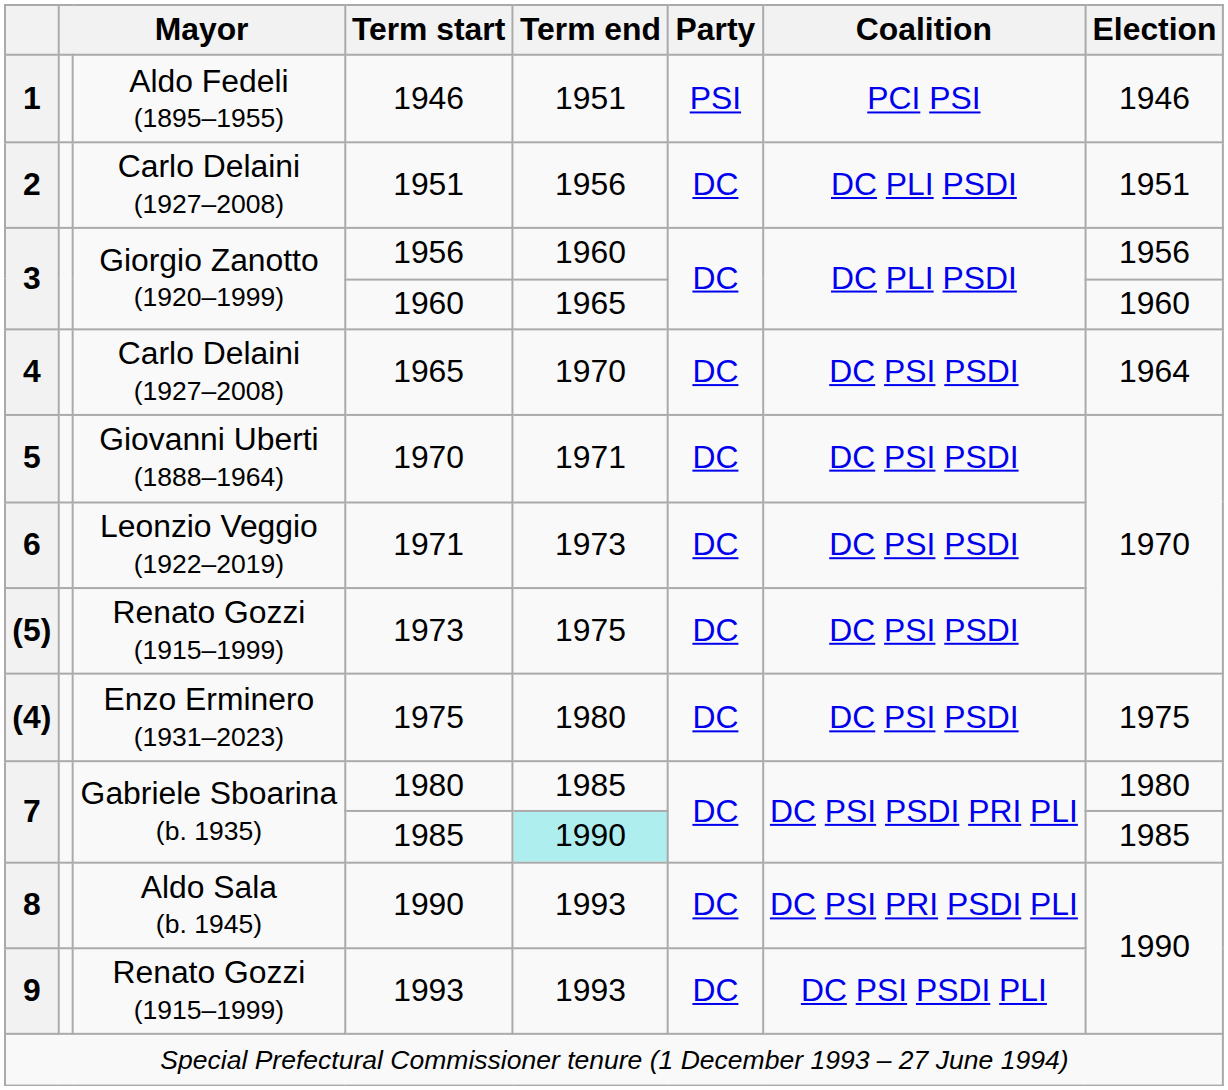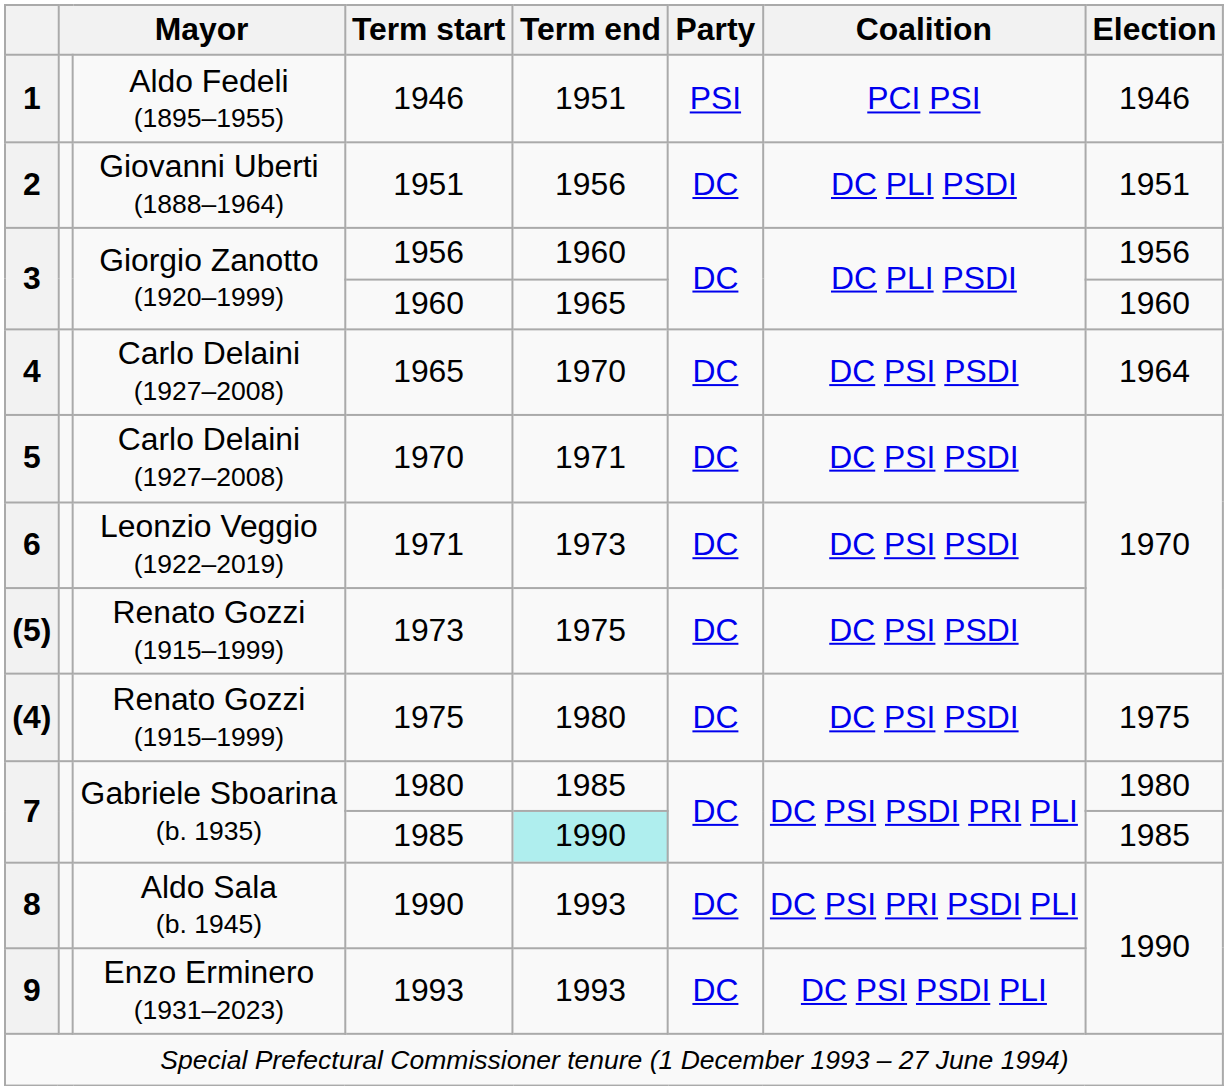(209, 184) Carlo Delaini (1927–2008) -> (209, 184) Giovanni Uberti (1888–1964)
(209, 458) Giovanni Uberti (1888–1964) -> (209, 458) Carlo Delaini (1927–2008)
(209, 717) Enzo Erminero (1931–2023) -> (209, 717) Renato Gozzi (1915–1999)
(209, 990) Renato Gozzi (1915–1999) -> (209, 990) Enzo Erminero (1931–2023)
